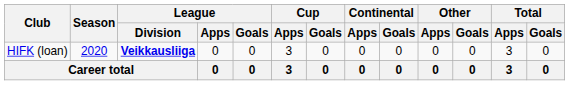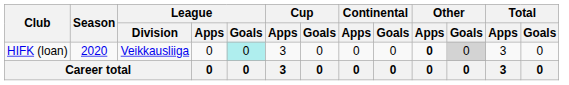(158, 51) bold -> (155, 51) normal
(252, 51) no background -> (246, 51) paleturquoise background
(436, 51) normal -> (430, 51) bold
(472, 51) no background -> (466, 51) lightgrey background
